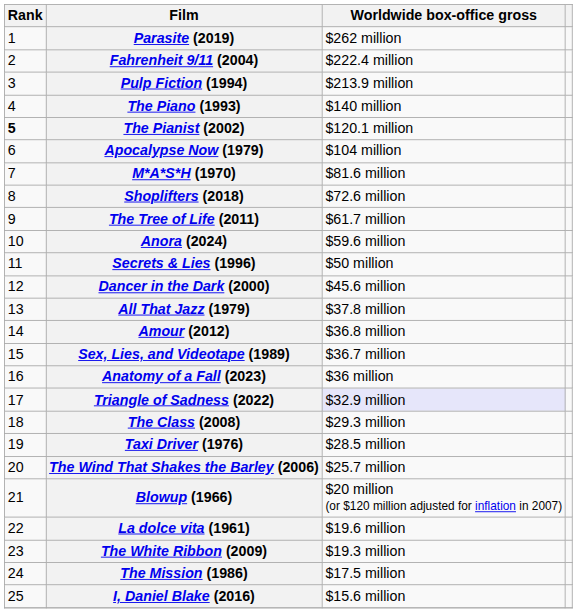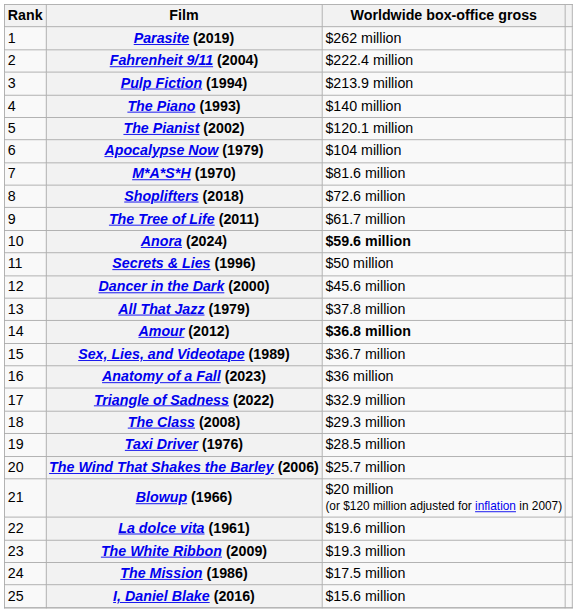(12, 128) bold -> (12, 128) normal
(365, 241) normal -> (368, 241) bold
(365, 331) normal -> (368, 331) bold
(365, 399) lavender background -> (365, 399) no background
